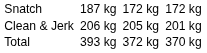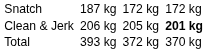(183, 25) normal -> (184, 25) bold
